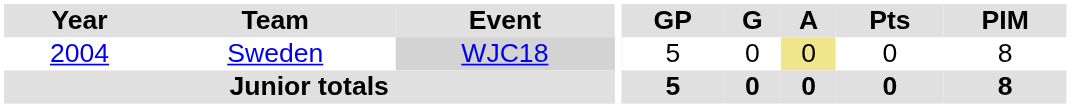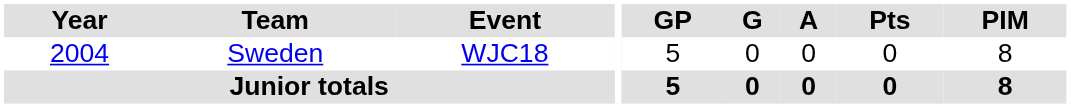(505, 53) lightgrey background -> (505, 53) no background
(809, 53) khaki background -> (809, 53) no background
